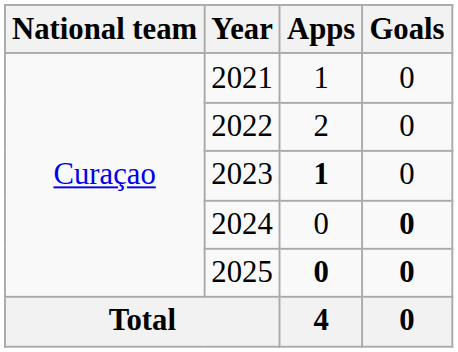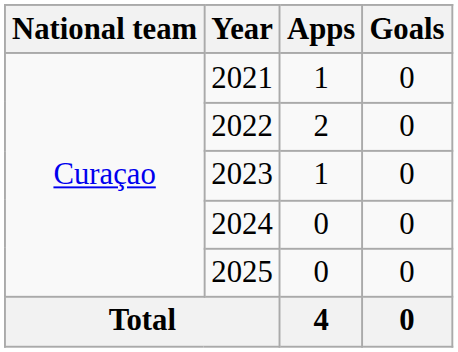(321, 175) bold -> (321, 175) normal
(407, 223) bold -> (407, 223) normal
(321, 272) bold -> (321, 272) normal
(407, 272) bold -> (407, 272) normal
